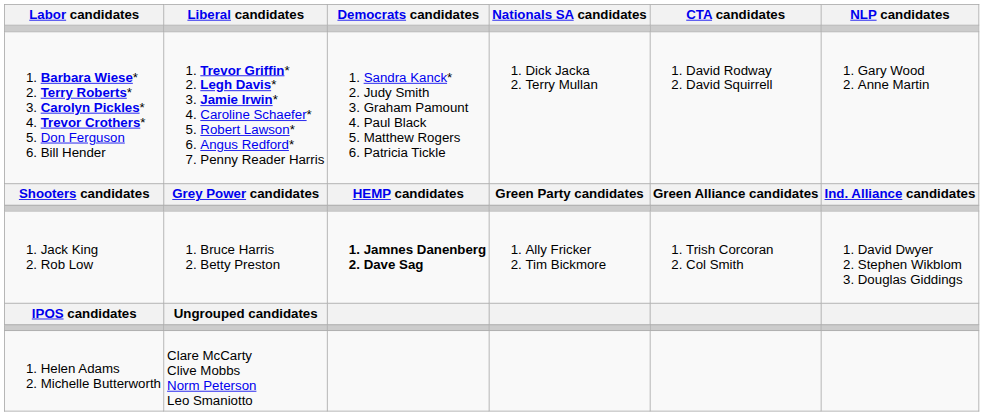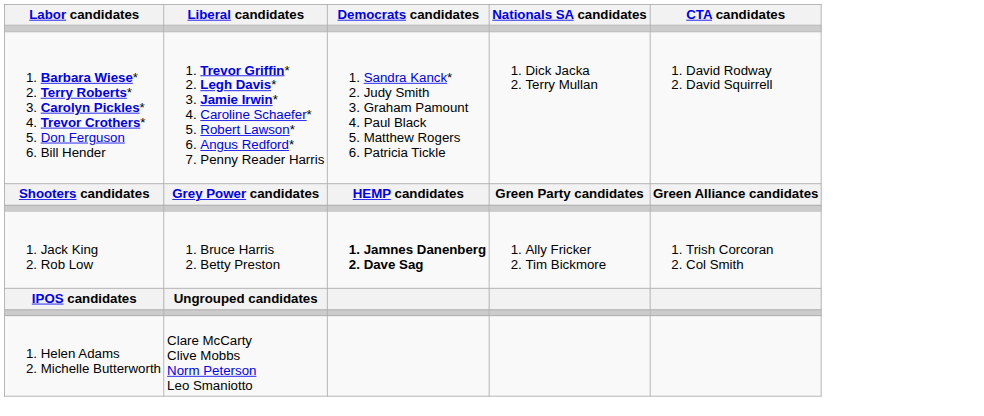- column: (900, 15)
